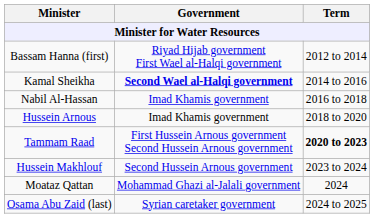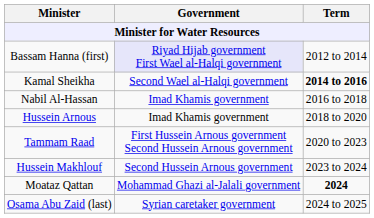(209, 56) no background -> (209, 56) lavender background
(209, 81) bold -> (209, 81) normal
(336, 81) normal -> (336, 81) bold
(336, 142) bold -> (336, 142) normal
(336, 185) normal -> (336, 185) bold
